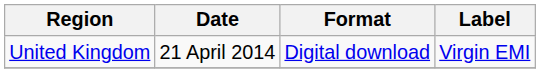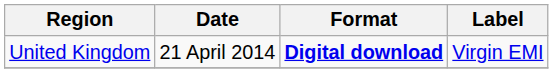(357, 51) normal -> (364, 51) bold
